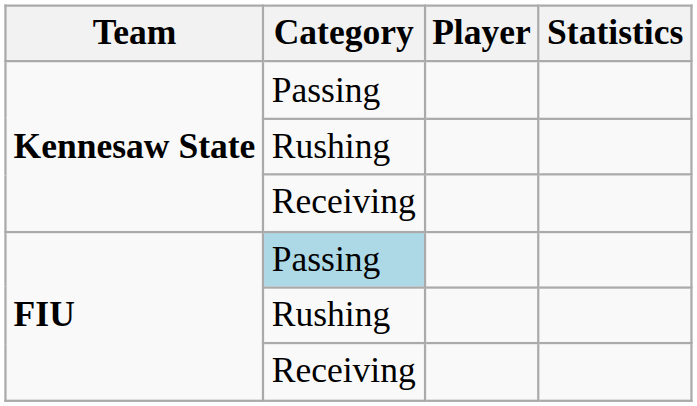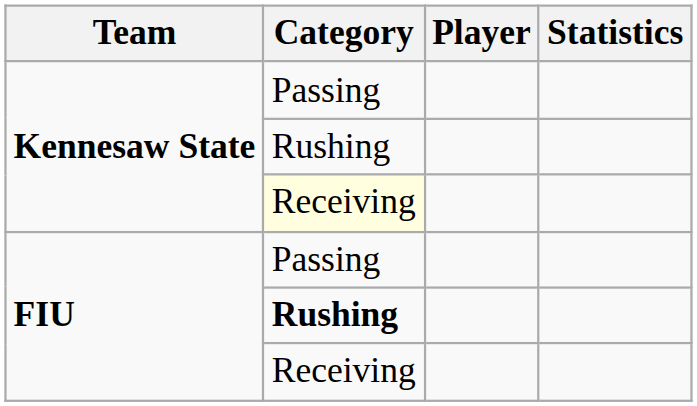(344, 202) no background -> (344, 202) lightyellow background
(326, 258) lightblue background -> (326, 258) no background
(331, 314) normal -> (335, 314) bold
